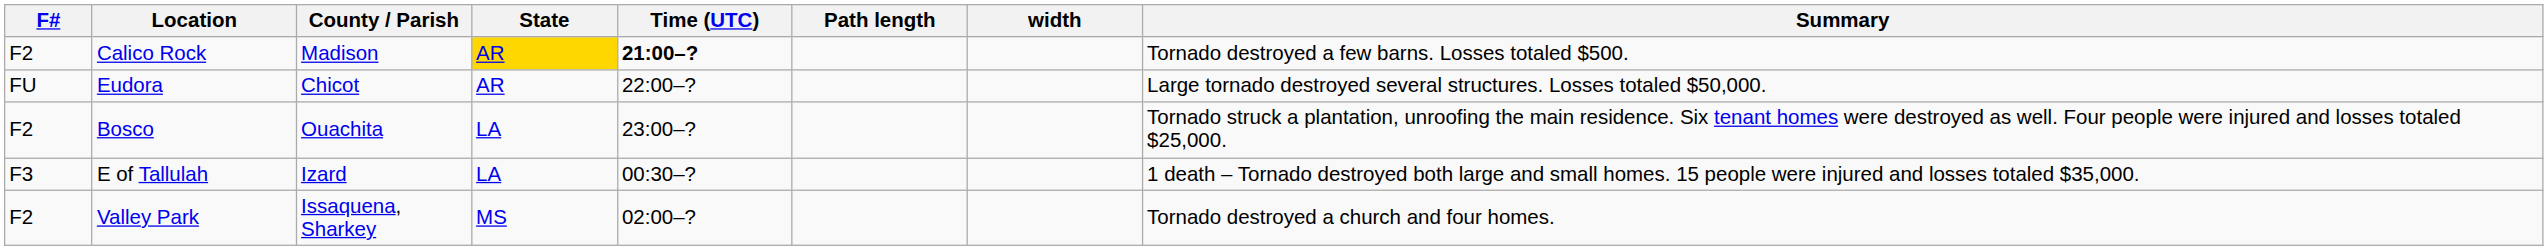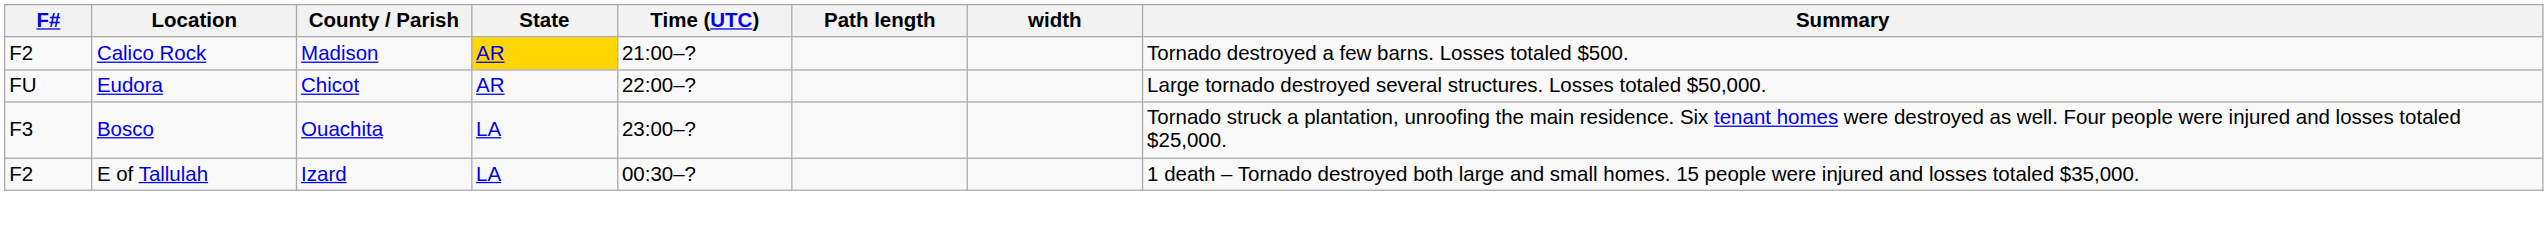(660, 53) bold -> (659, 53) normal
(21, 129) F2 -> (21, 129) F3
(21, 173) F3 -> (21, 173) F2
- row: (148, 217)
